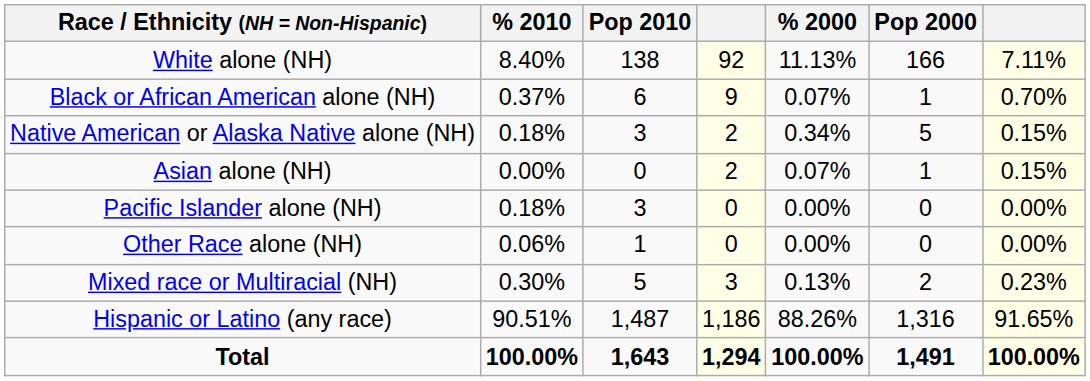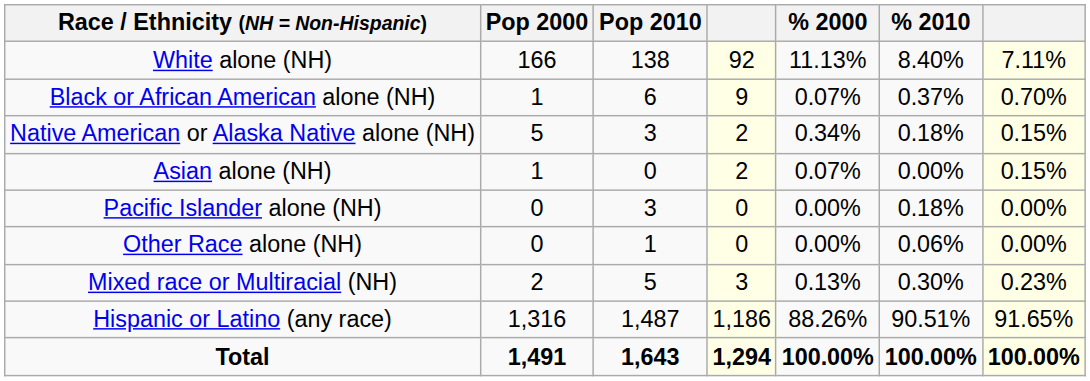columns swapped: (926, 23) <-> (532, 23)
